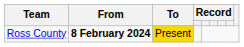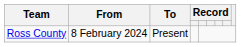(111, 34) bold -> (109, 34) normal
(173, 34) gold background -> (170, 34) no background
